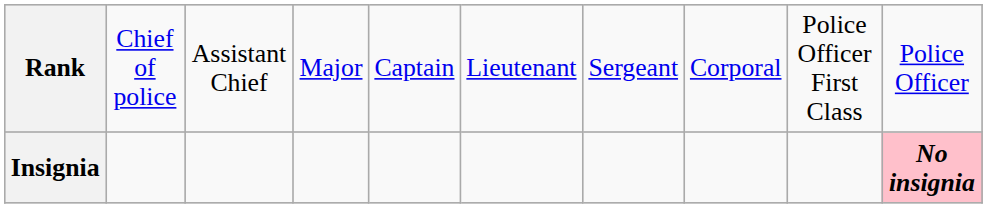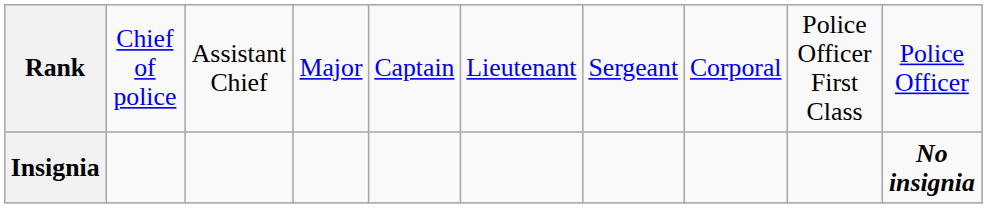(932, 167) pink background -> (932, 167) no background
